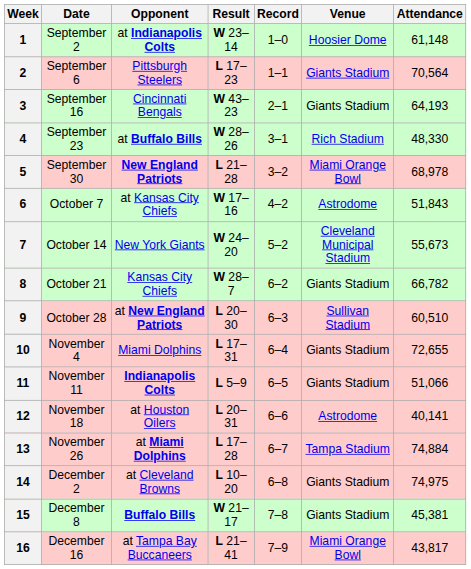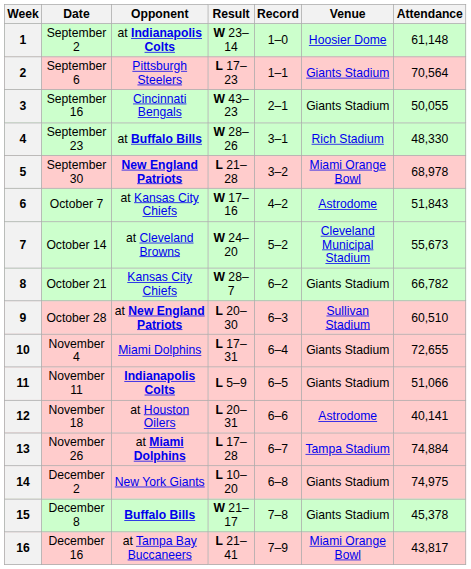(430, 106) 64,193 -> (430, 106) 50,055
(160, 244) New York Giants -> (160, 244) at Cleveland Browns
(160, 482) at Cleveland Browns -> (160, 482) New York Giants
(430, 515) 45,381 -> (430, 515) 45,378
